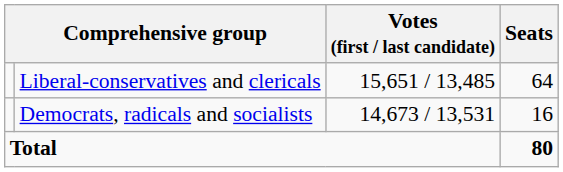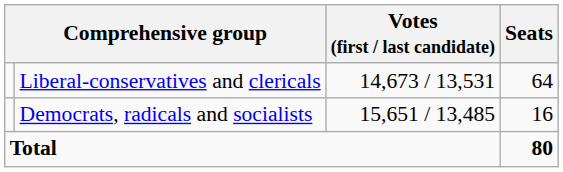(427, 80) 15,651 / 13,485 -> (427, 80) 14,673 / 13,531
(427, 114) 14,673 / 13,531 -> (427, 114) 15,651 / 13,485
